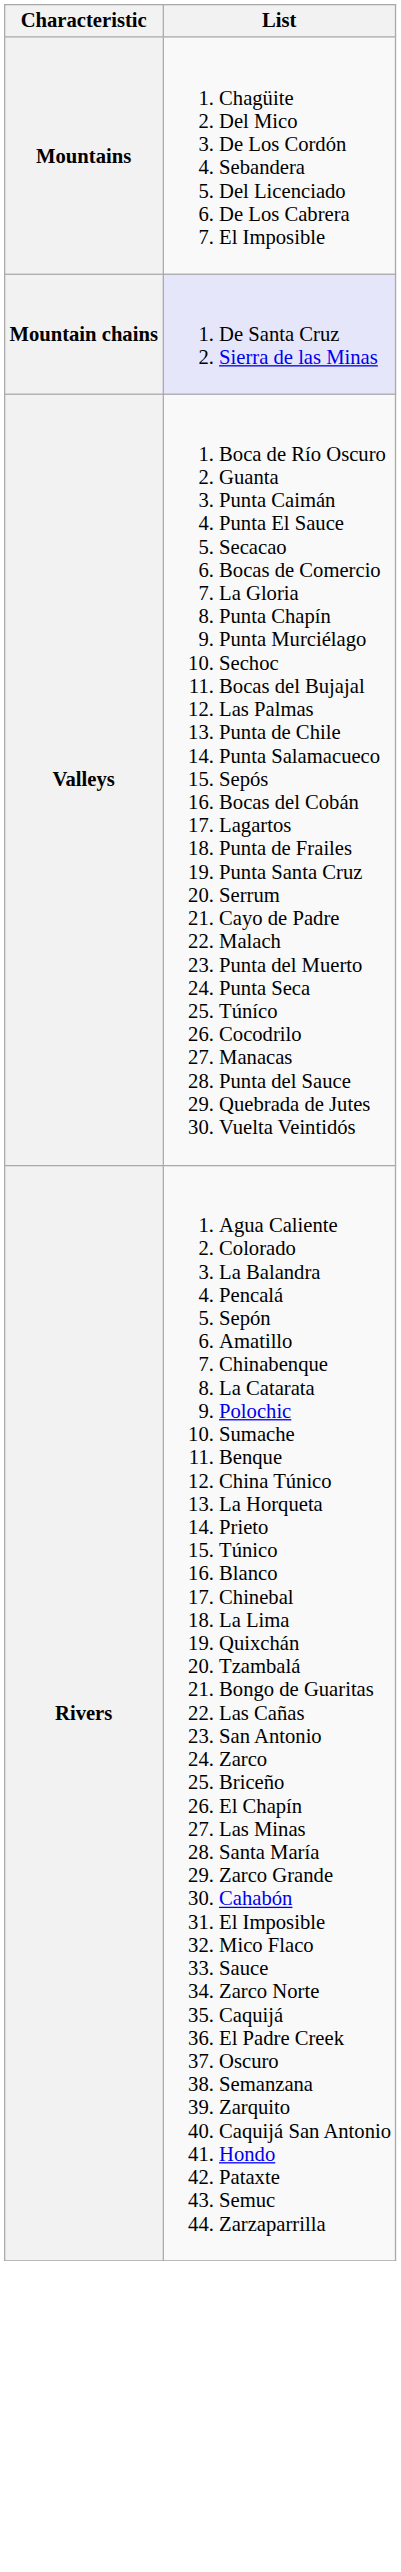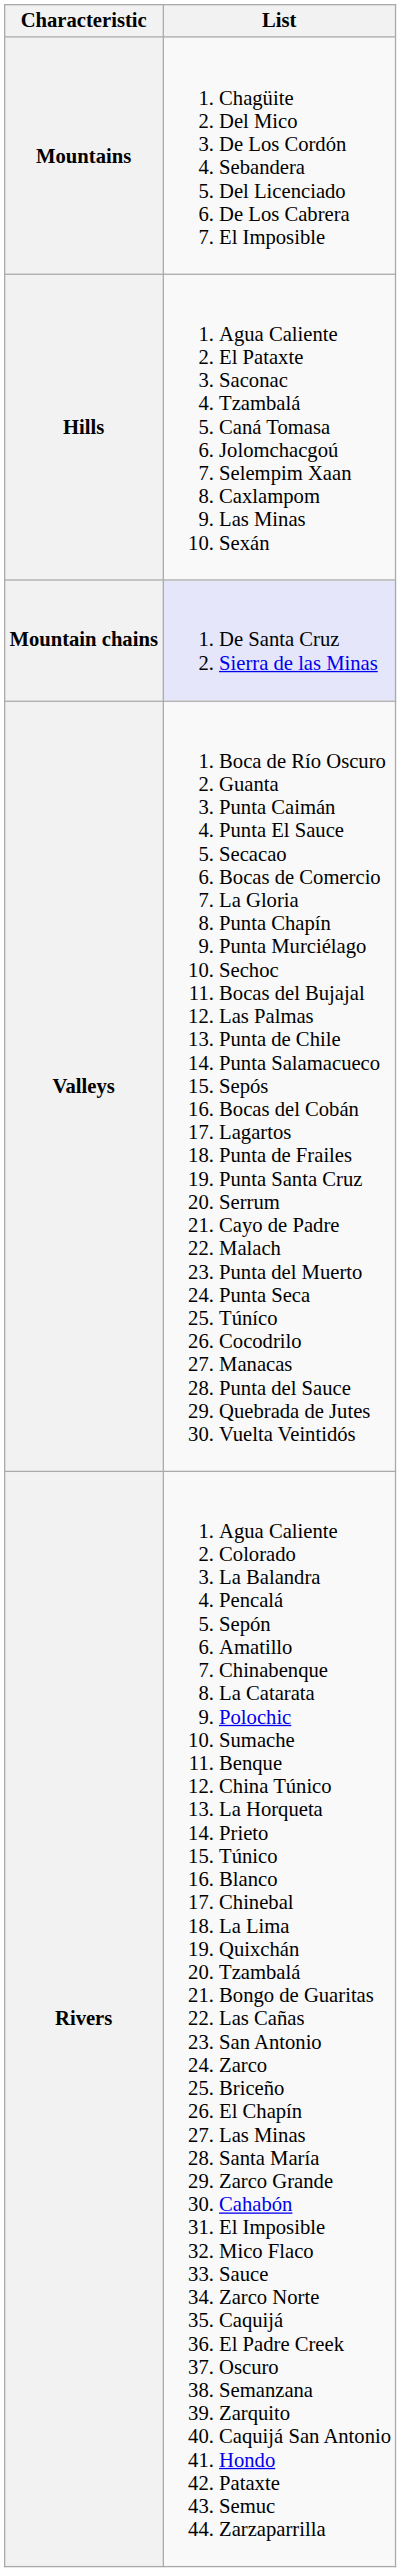+ row: (84, 426)
